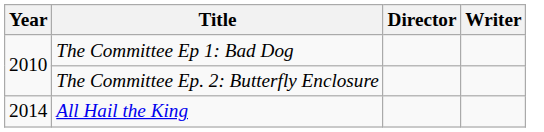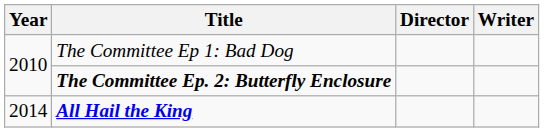(217, 80) normal -> (224, 80) bold
(122, 111) normal -> (124, 111) bold
